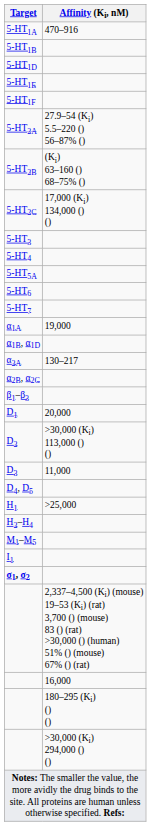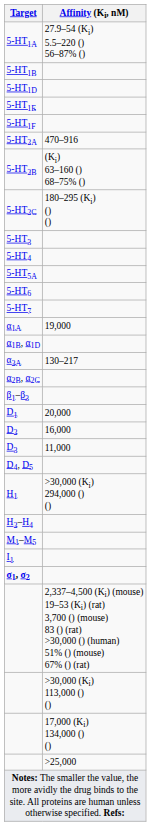(61, 30) 470–916 -> (69, 42) 27.9–54 (Ki) 5.5–220 () 56–87% ()
(69, 129) 27.9–54 (Ki) 5.5–220 () 56–87% () -> (61, 140) 470–916
(67, 210) 17,000 (Ki) 134,000 () () -> (70, 210) 180–295 (Ki) () ()
(69, 442) >30,000 (Ki) 113,000 () () -> (58, 430) 16,000
(60, 505) >25,000 -> (69, 494) >30,000 (Ki) 294,000 () ()
(58, 680) 16,000 -> (69, 692) >30,000 (Ki) 113,000 () ()
(70, 709) 180–295 (Ki) () () -> (67, 733) 17,000 (Ki) 134,000 () ()
(69, 749) >30,000 (Ki) 294,000 () () -> (60, 762) >25,000
